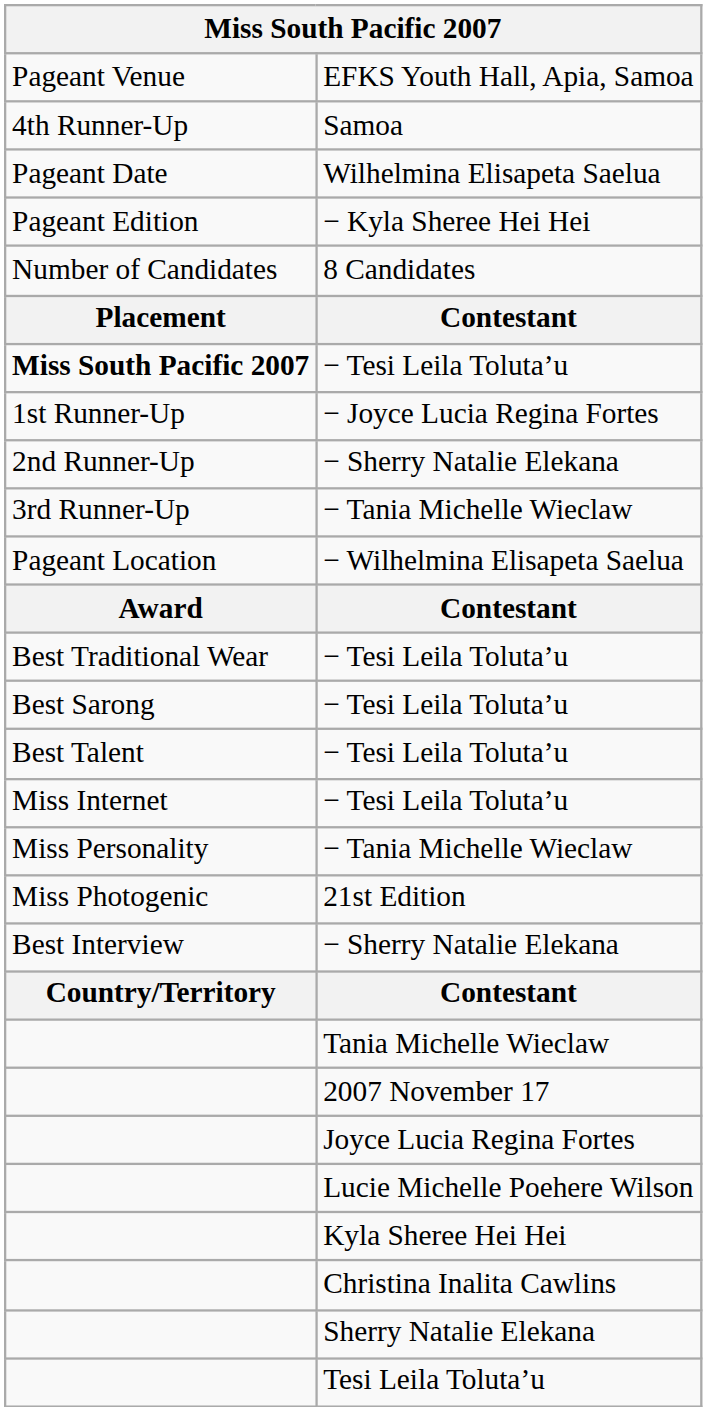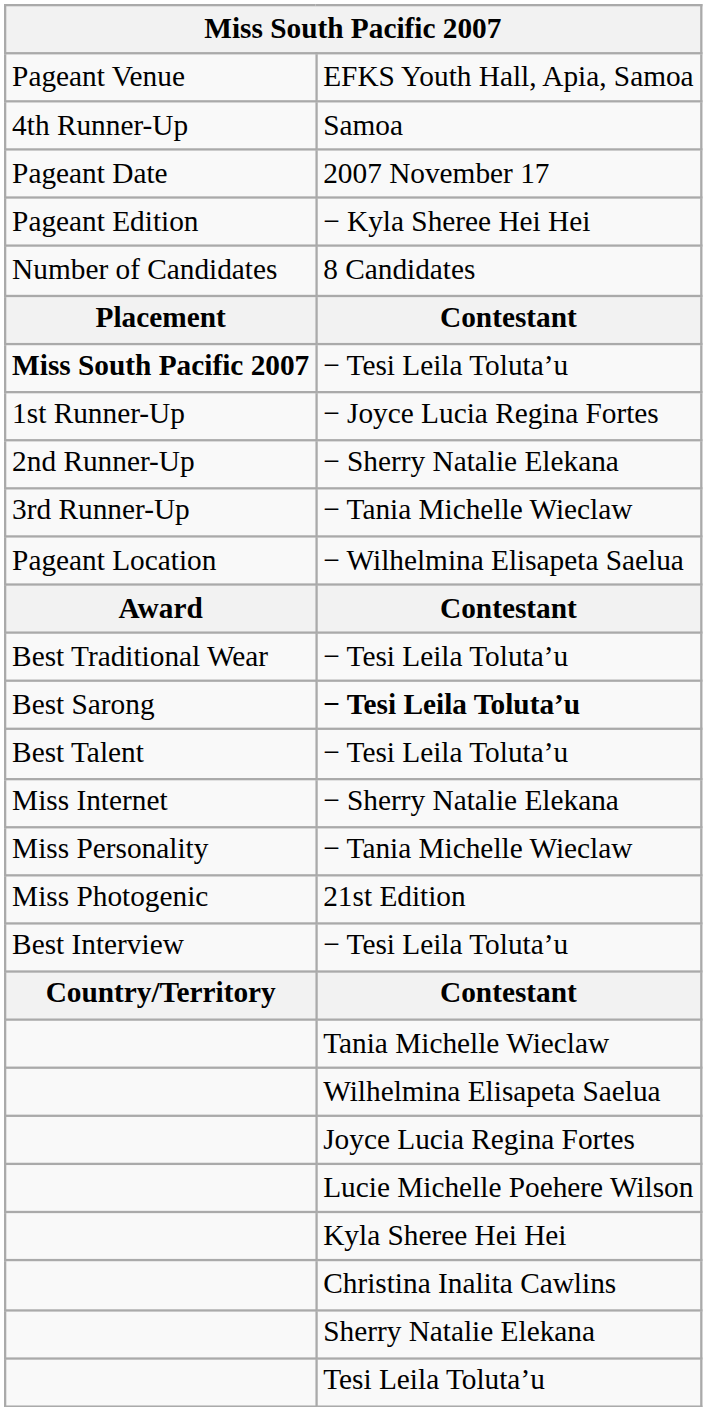(492, 173) Wilhelmina Elisapeta Saelua -> (436, 173) 2007 November 17
(446, 704) normal -> (452, 704) bold
(446, 801) − Tesi Leila Toluta’u -> (471, 801) − Sherry Natalie Elekana
(471, 946) − Sherry Natalie Elekana -> (446, 946) − Tesi Leila Toluta’u
(436, 1091) 2007 November 17 -> (492, 1091) Wilhelmina Elisapeta Saelua
